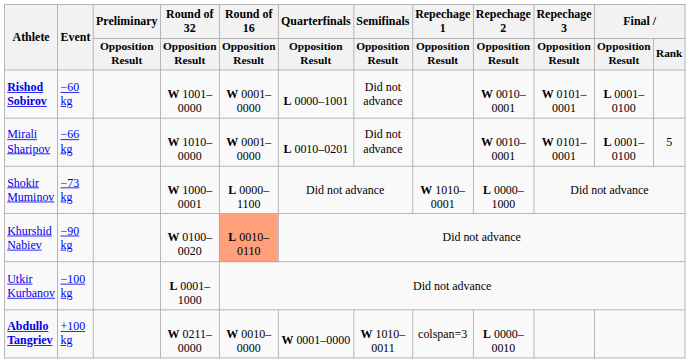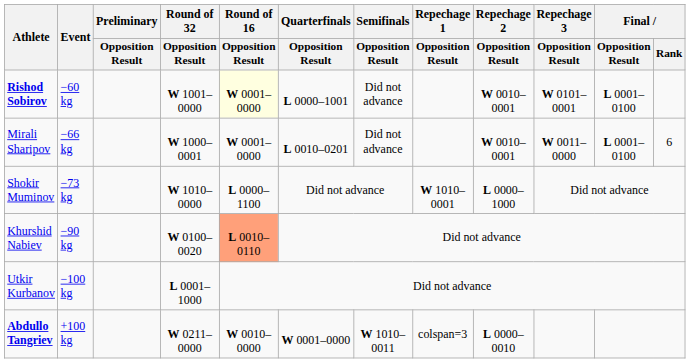(249, 101) no background -> (249, 101) lightyellow background
(190, 149) W 1010–0000 -> (190, 149) W 1000–0001
(564, 149) W 0101–0001 -> (564, 149) W 0011–0000
(669, 142) 5 -> (669, 142) 6
(190, 197) W 1000–0001 -> (190, 197) W 1010–0000
